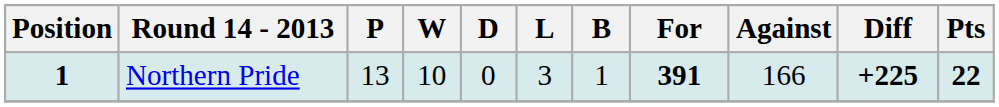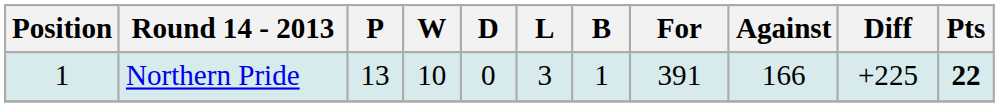(62, 76) bold -> (62, 76) normal
(679, 76) bold -> (679, 76) normal
(888, 76) bold -> (888, 76) normal
